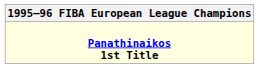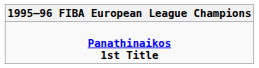(129, 49) lightyellow background -> (129, 49) no background
